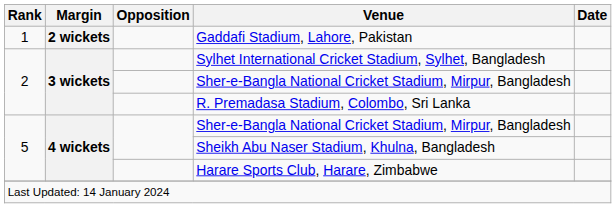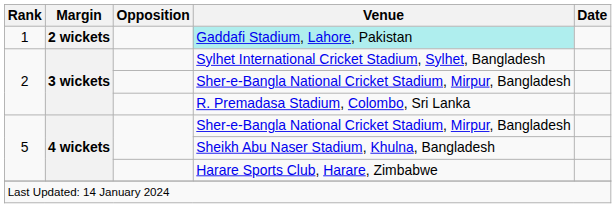(304, 37) no background -> (304, 37) paleturquoise background
